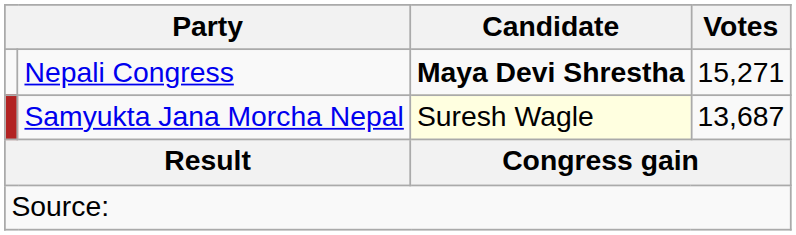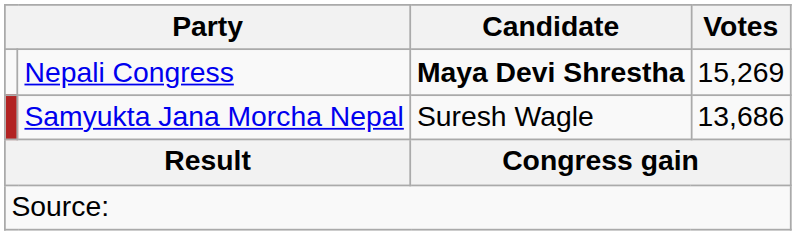(741, 71) 15,271 -> (741, 71) 15,269
(505, 116) lightyellow background -> (505, 116) no background
(741, 116) 13,687 -> (741, 116) 13,686
